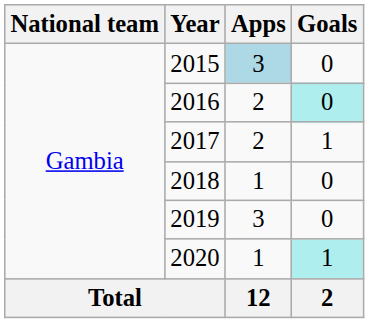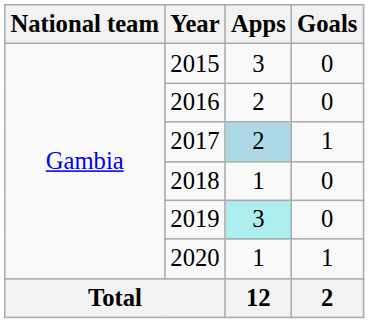(258, 63) lightblue background -> (258, 63) no background
(327, 102) paleturquoise background -> (327, 102) no background
(258, 141) no background -> (258, 141) lightblue background
(258, 219) no background -> (258, 219) paleturquoise background
(327, 258) paleturquoise background -> (327, 258) no background
